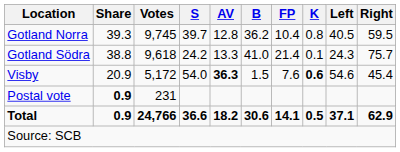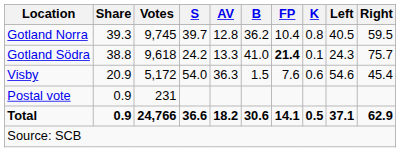(287, 55) normal -> (287, 55) bold
(226, 75) bold -> (226, 75) normal
(314, 75) bold -> (314, 75) normal
(122, 95) bold -> (122, 95) normal
